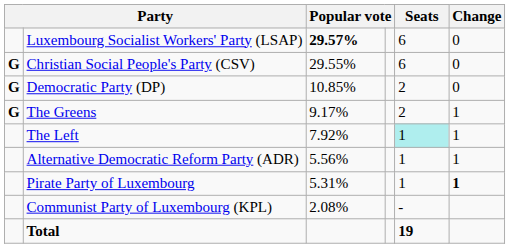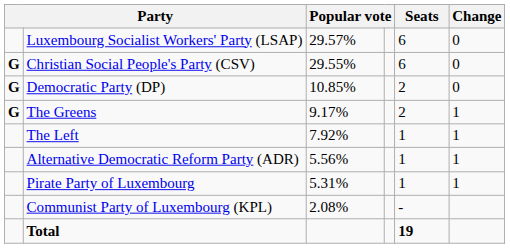(334, 40) bold -> (333, 40) normal
(402, 135) paleturquoise background -> (402, 135) no background
(456, 183) bold -> (456, 183) normal
